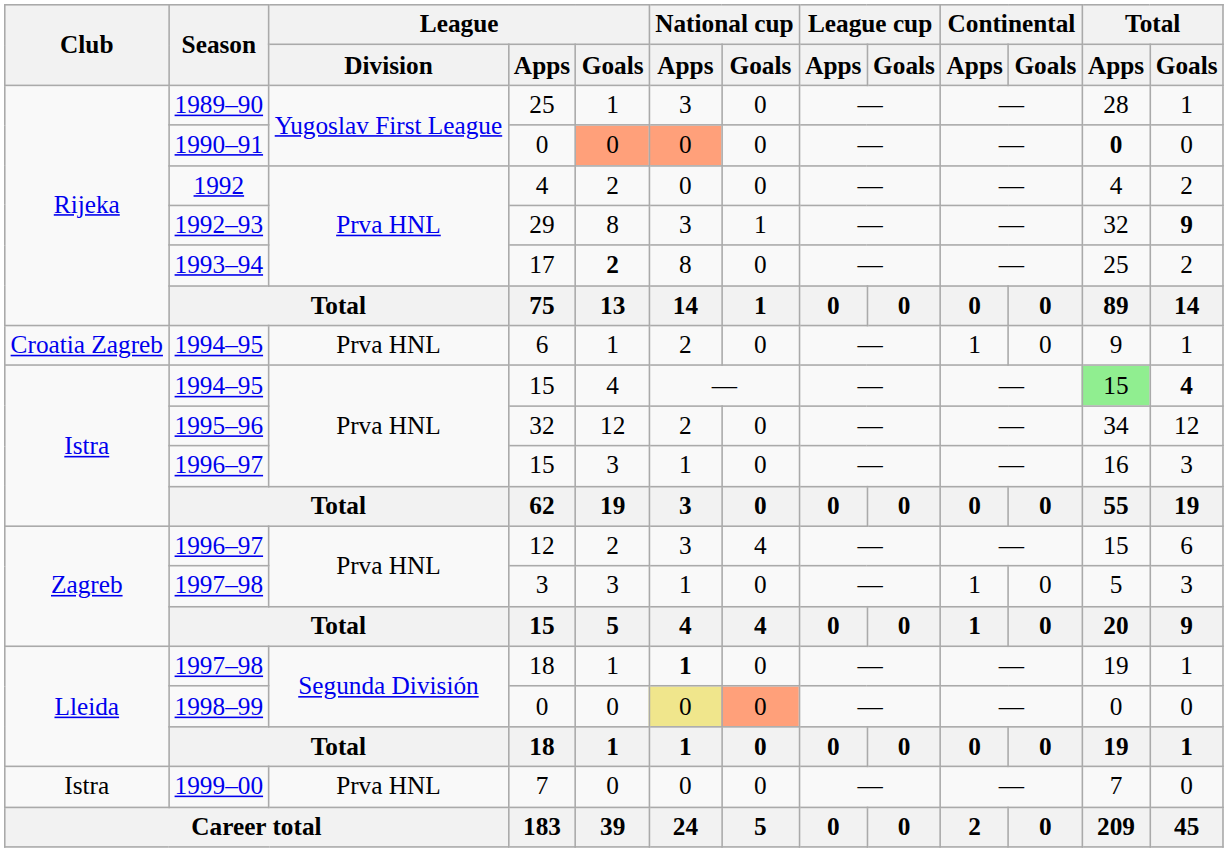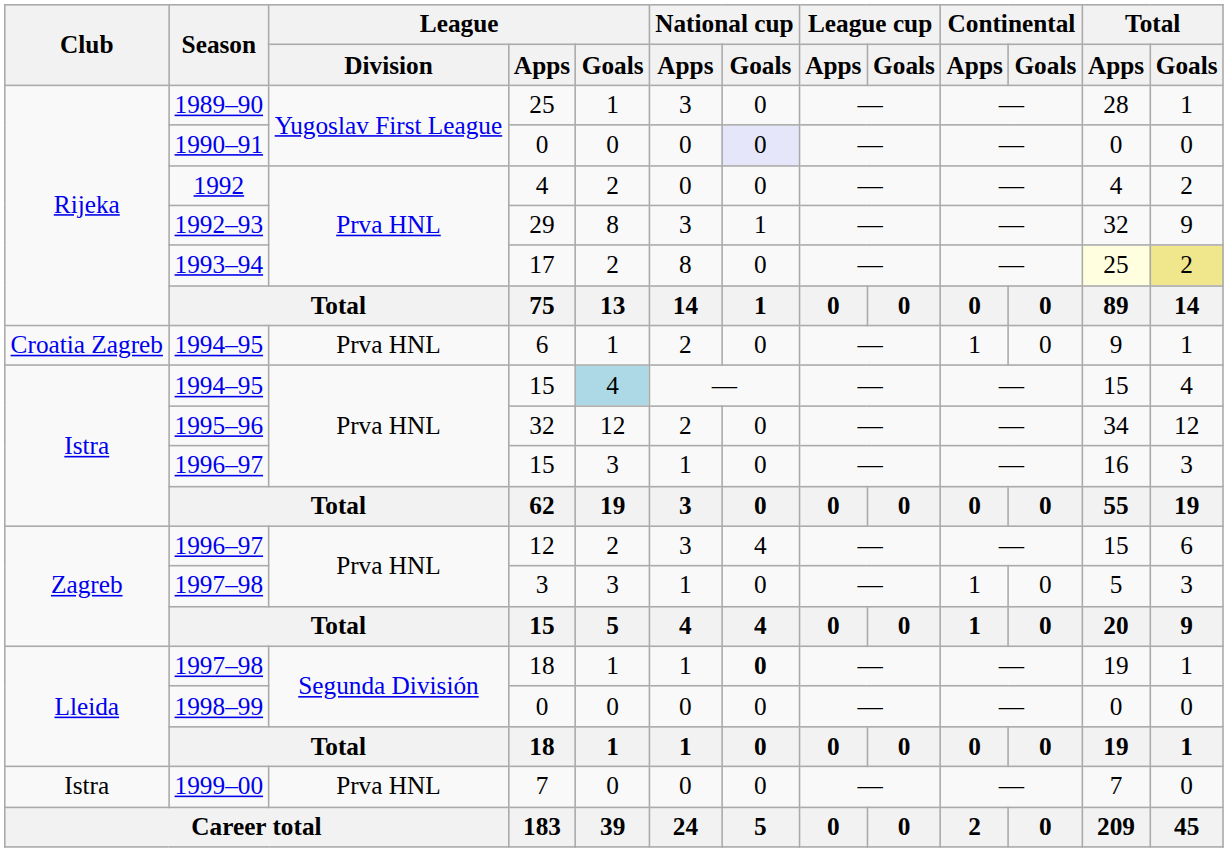(613, 144) lightsalmon background -> (613, 144) no background
(685, 144) lightsalmon background -> (685, 144) no background
(760, 144) no background -> (760, 144) lavender background
(1116, 144) bold -> (1116, 144) normal
(1187, 225) bold -> (1187, 225) normal
(613, 265) bold -> (613, 265) normal
(1116, 265) no background -> (1116, 265) lightyellow background
(1187, 265) no background -> (1187, 265) khaki background
(613, 385) no background -> (613, 385) lightblue background
(1116, 385) lightgreen background -> (1116, 385) no background
(1187, 385) bold -> (1187, 385) normal
(685, 666) bold -> (685, 666) normal
(760, 666) normal -> (760, 666) bold
(685, 706) khaki background -> (685, 706) no background
(760, 706) lightsalmon background -> (760, 706) no background
